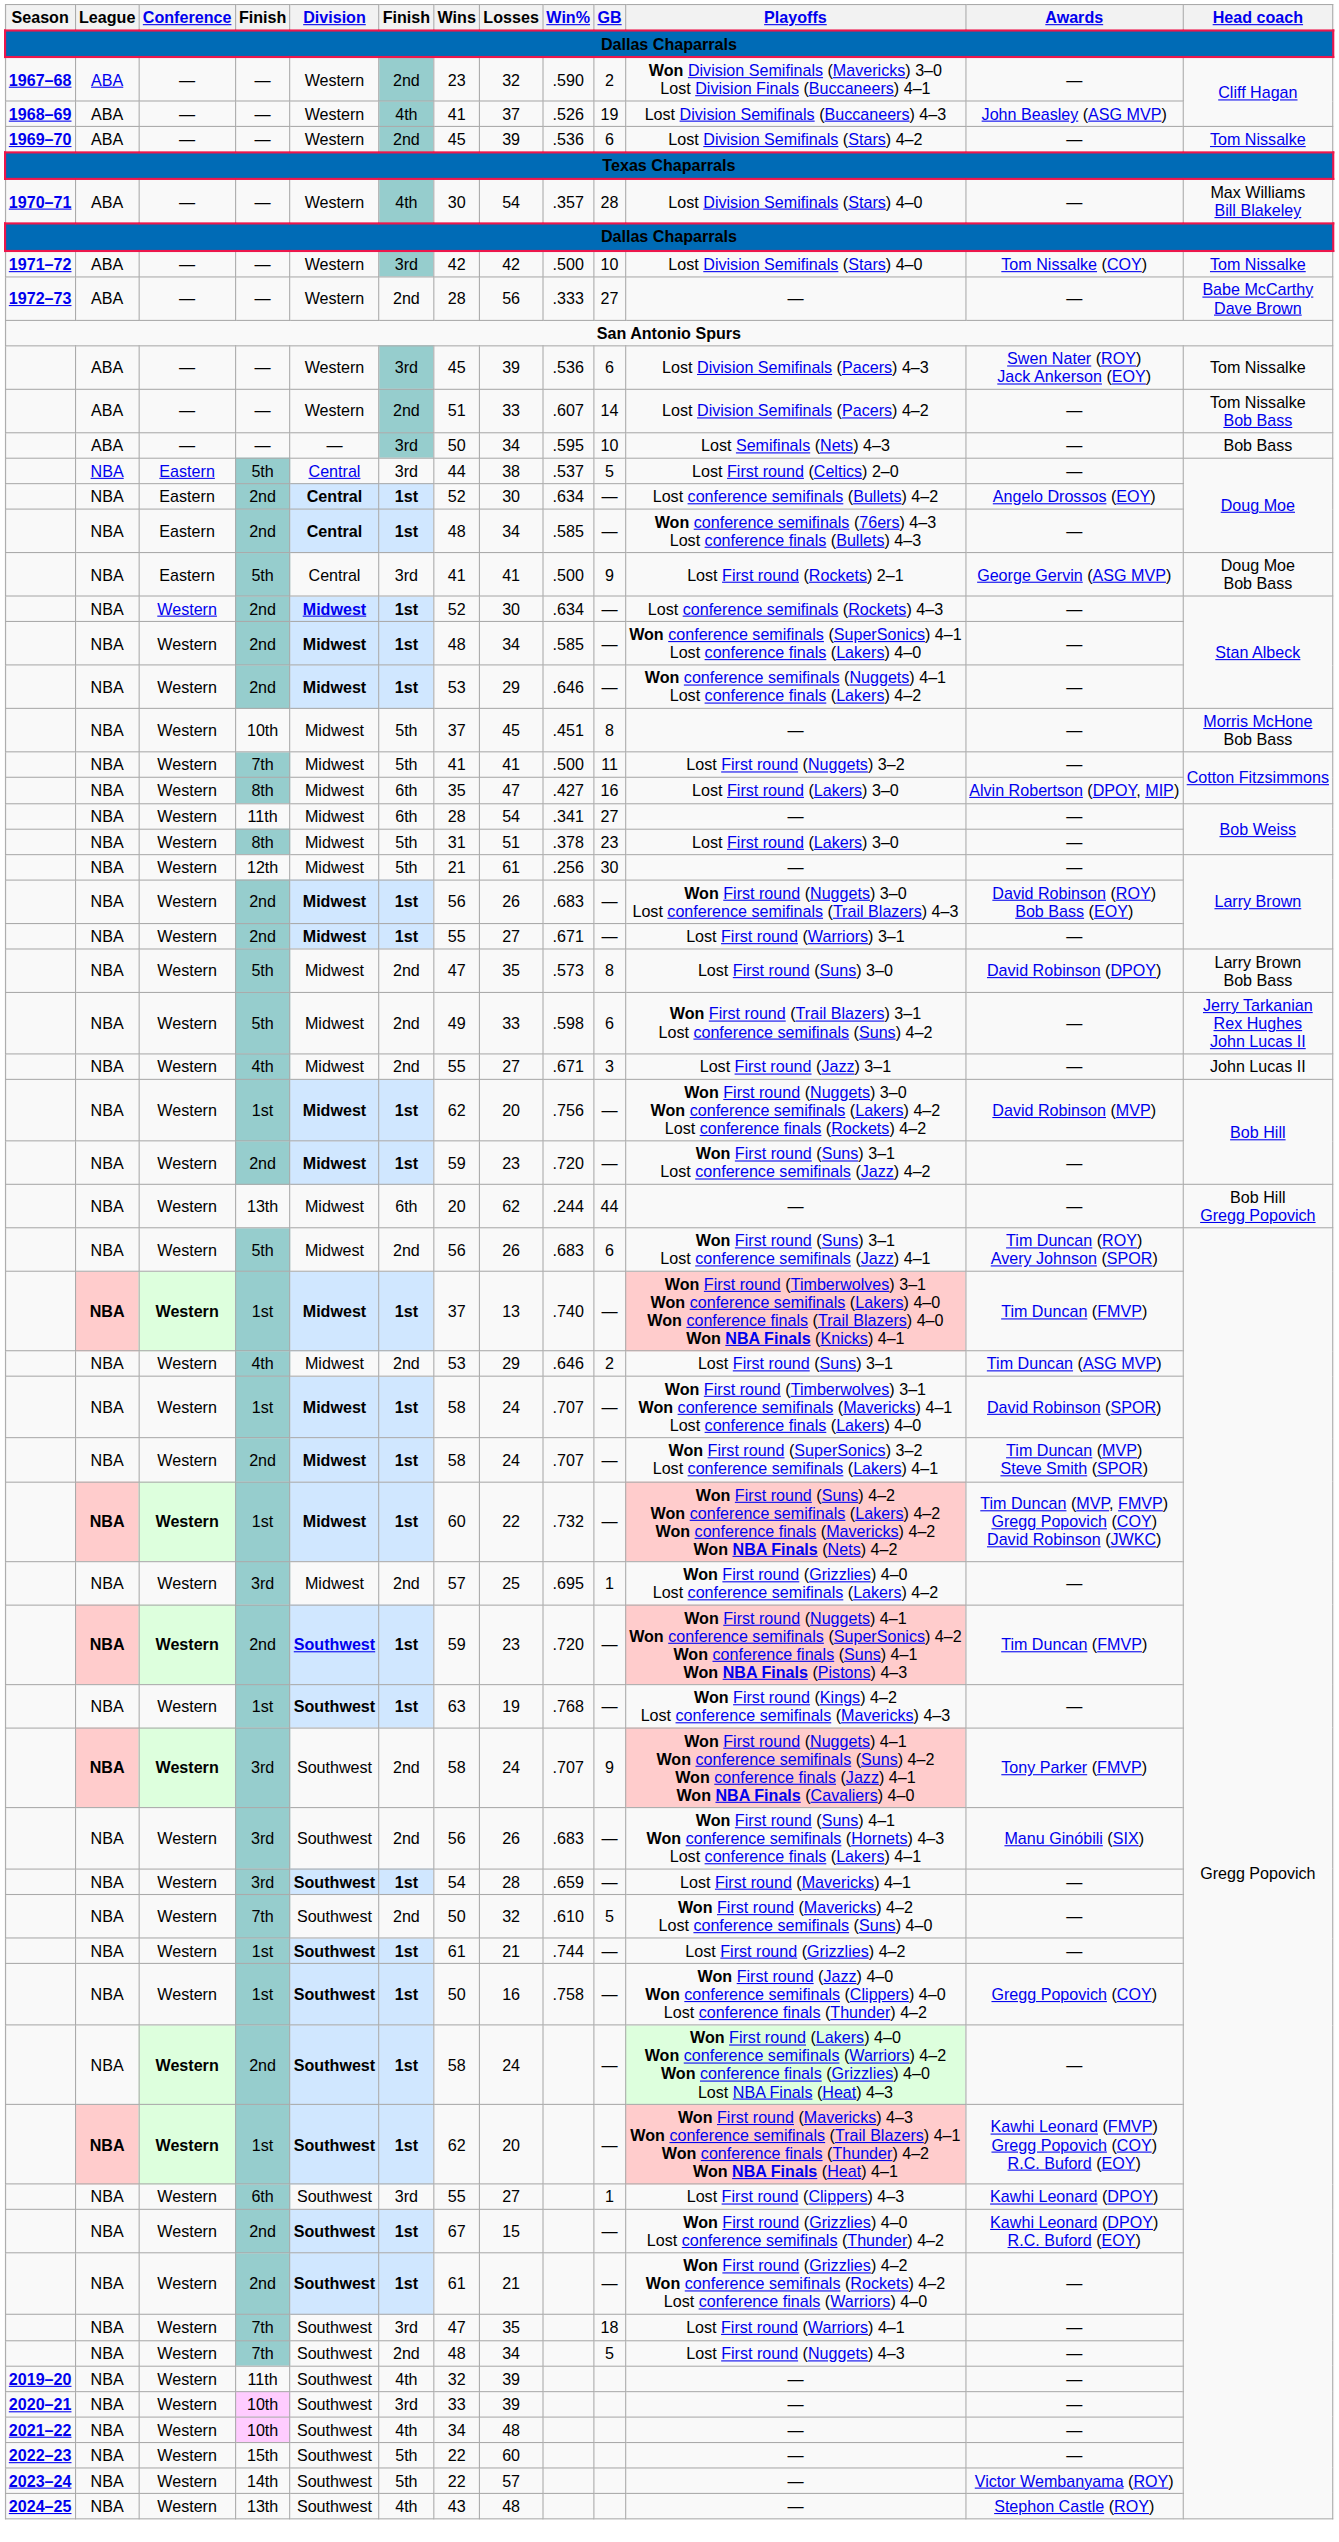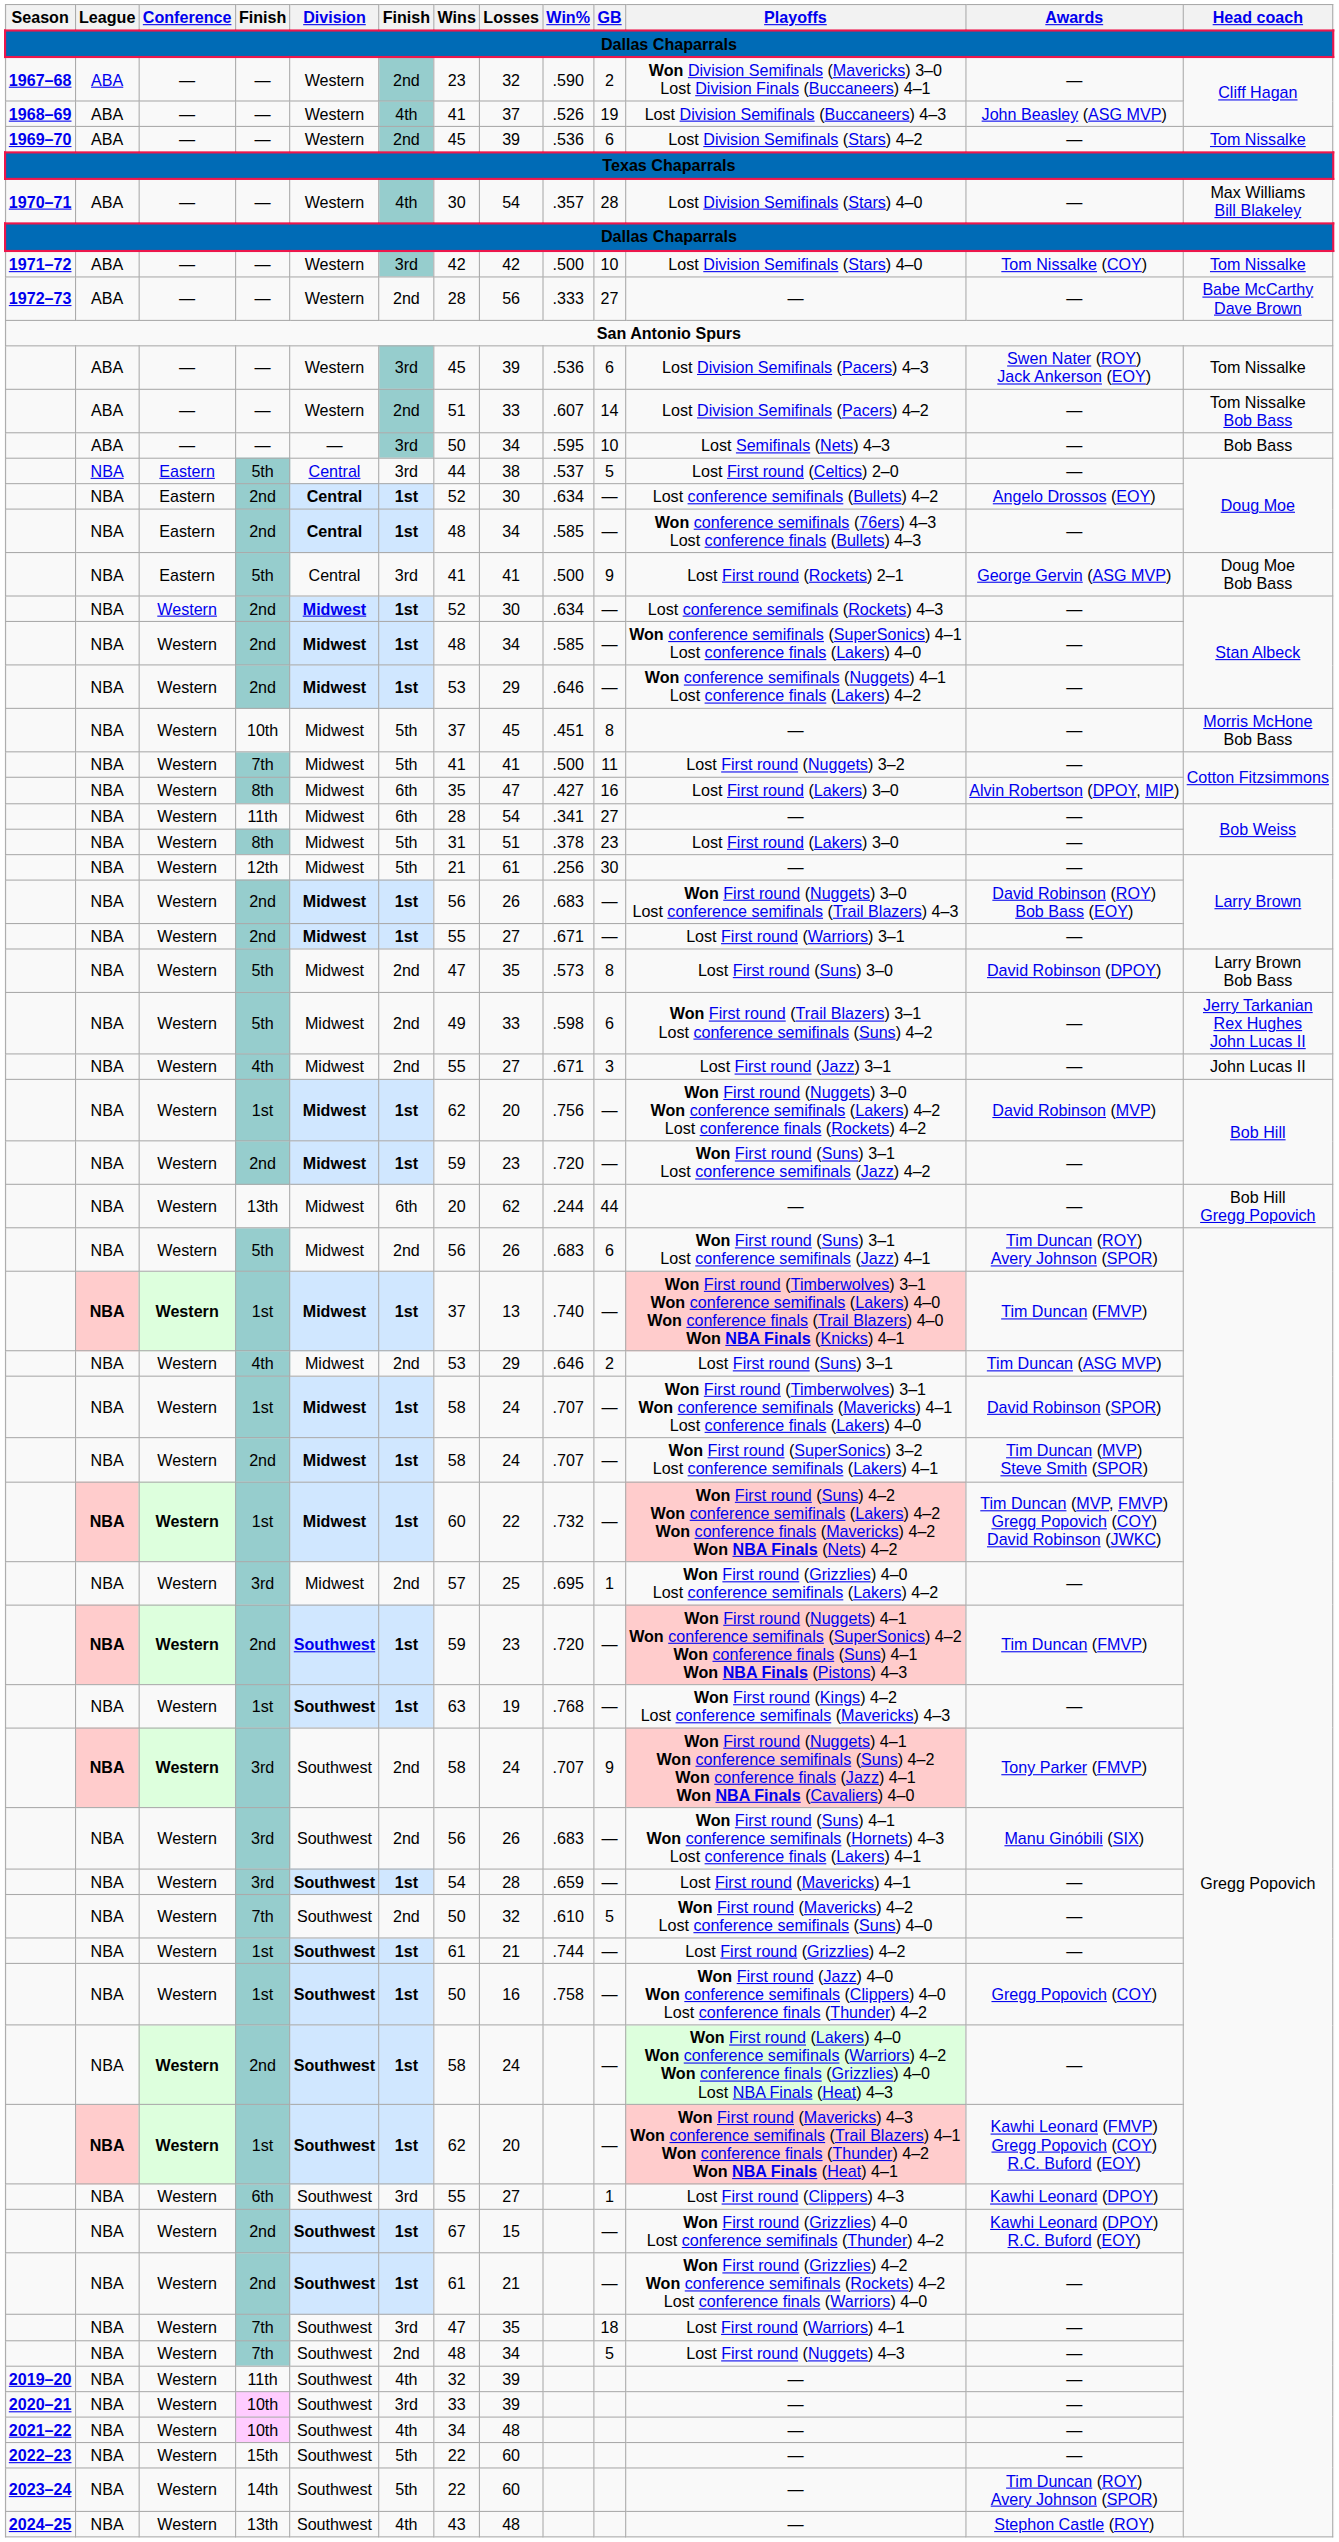(511, 2481) 57 -> (511, 2490) 60
(1074, 2481) Victor Wembanyama (ROY) -> (1074, 2490) Tim Duncan (ROY) Avery Johnson (SPOR)
